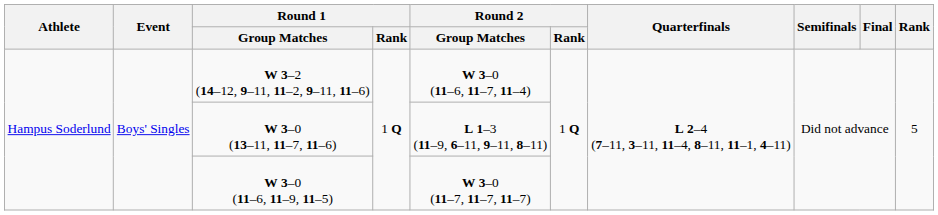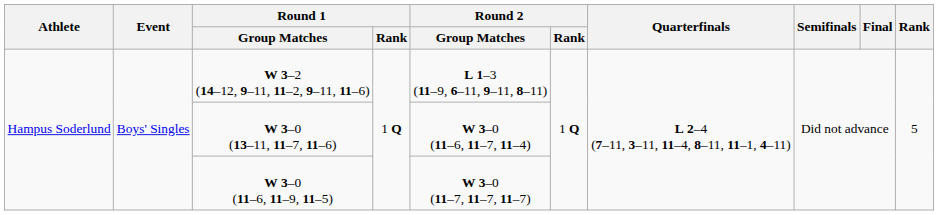(480, 83) W 3–0 (11–6, 11–7, 11–4) -> (480, 83) L 1–3 (11–9, 6–11, 9–11, 8–11)
(480, 137) L 1–3 (11–9, 6–11, 9–11, 8–11) -> (480, 137) W 3–0 (11–6, 11–7, 11–4)
